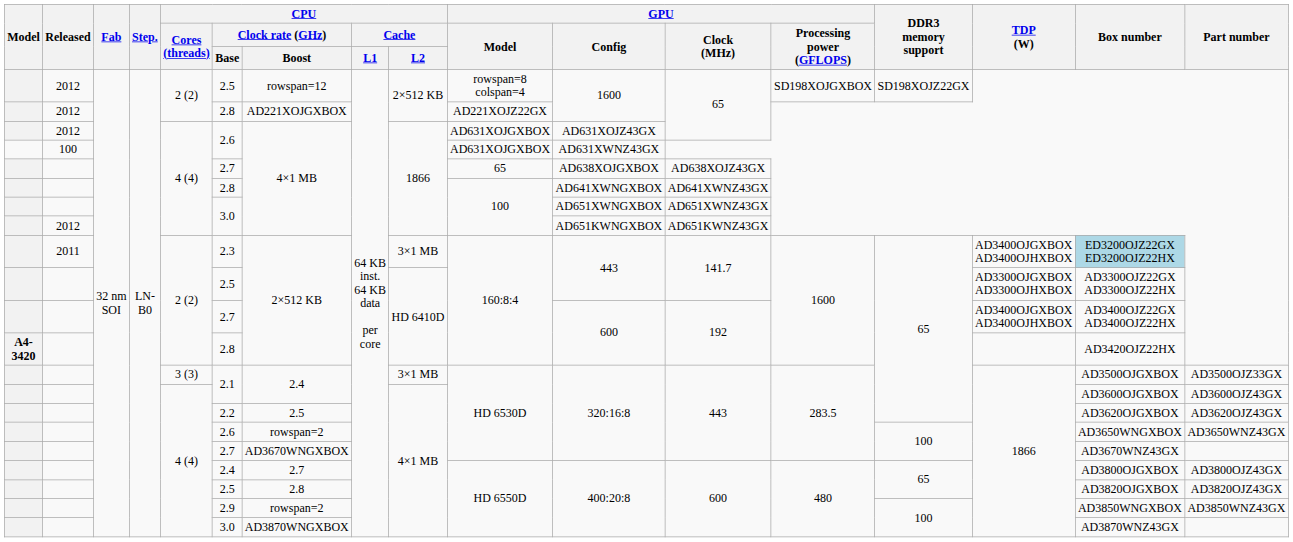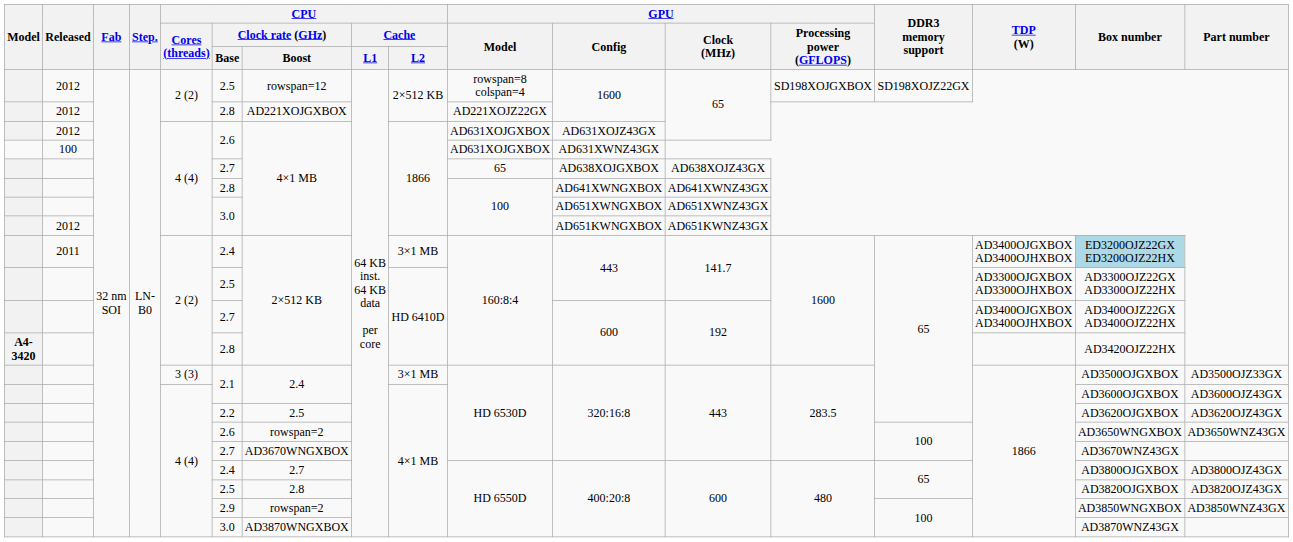(227, 251) 2.3 -> (227, 251) 2.4
